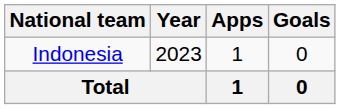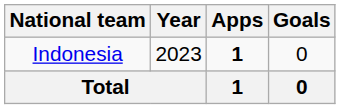(237, 53) normal -> (237, 53) bold
